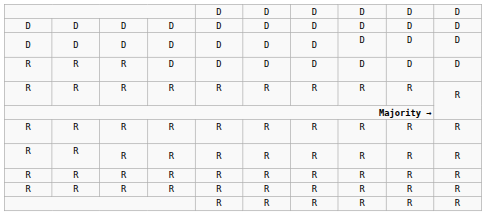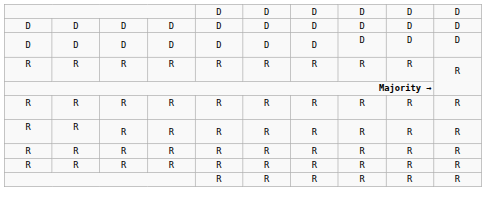- row: (28, 64)
